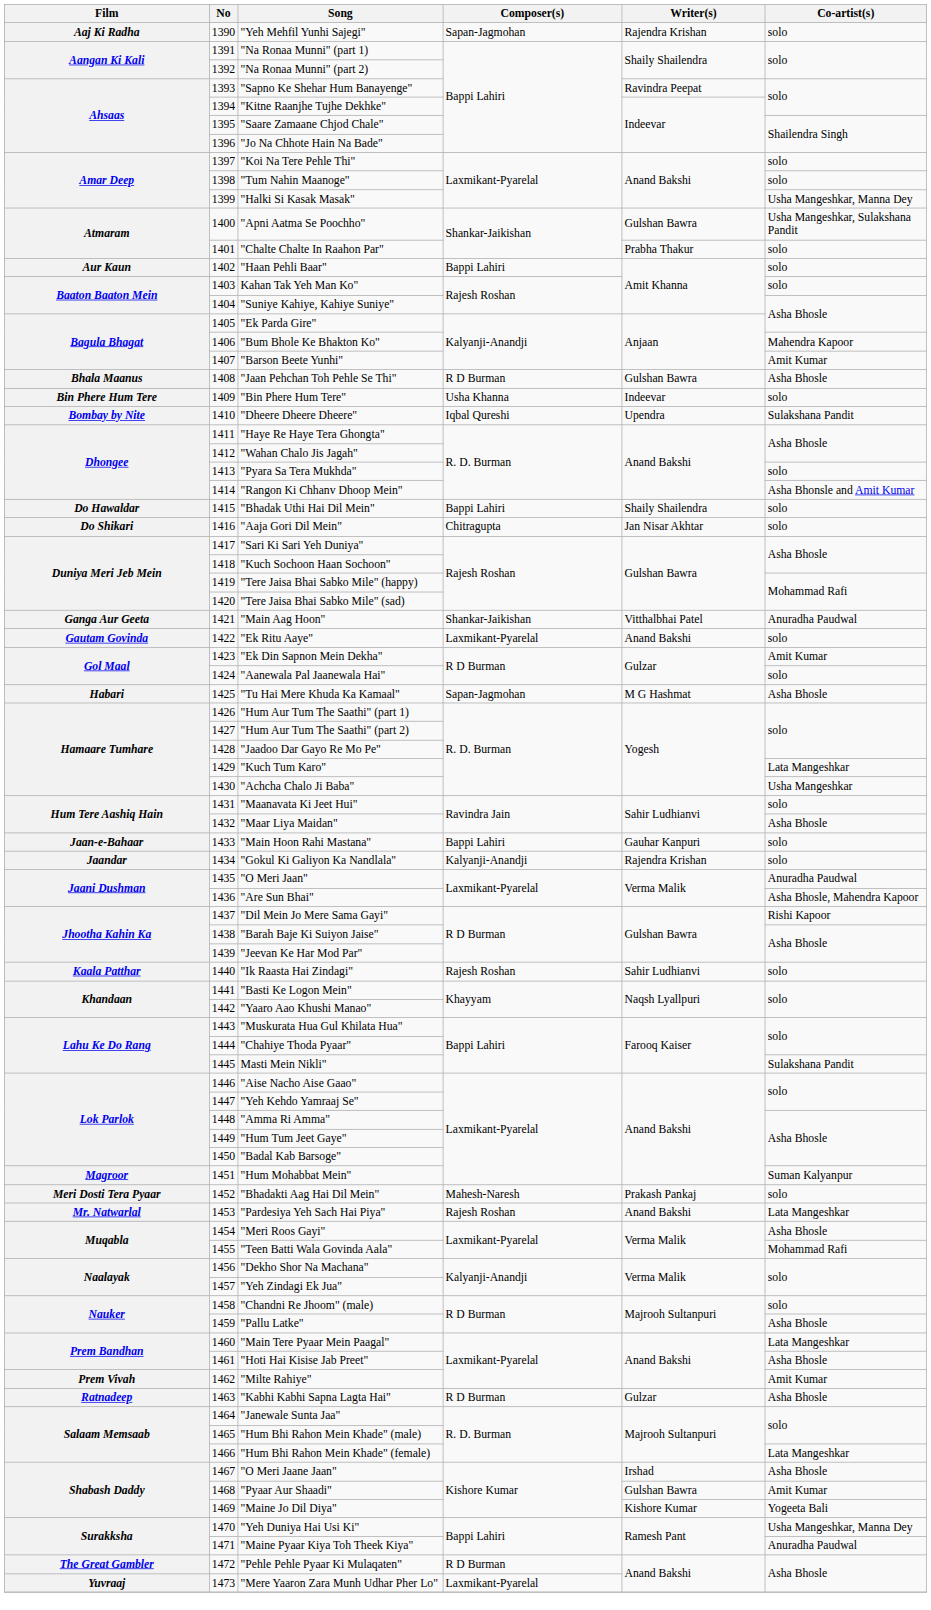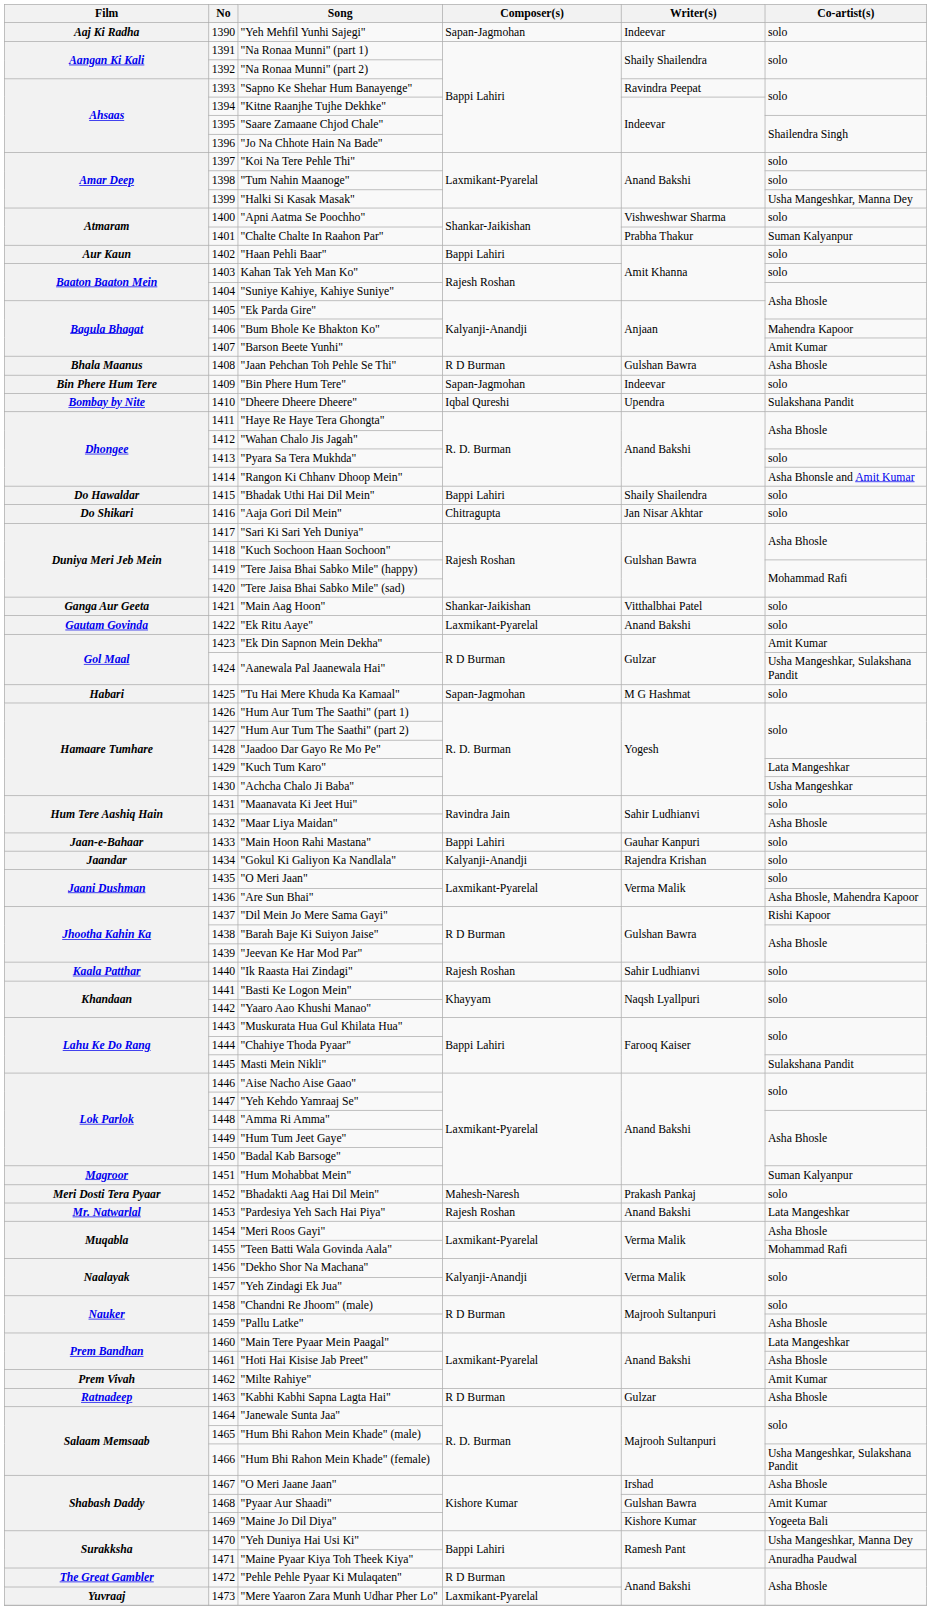(666, 32) Rajendra Krishan -> (645, 32) Indeevar
(661, 224) Gulshan Bawra -> (675, 217) Vishweshwar Sharma
(839, 224) Usha Mangeshkar, Sulakshana Pandit -> (778, 217) solo
(778, 249) solo -> (810, 236) Suman Kalyanpur
(477, 397) Usha Khanna -> (485, 384) Sapan-Jagmohan
(812, 619) Anuradha Paudwal -> (778, 606) solo
(778, 675) solo -> (840, 668) Usha Mangeshkar, Sulakshana Pandit
(797, 693) Asha Bhosle -> (778, 693) solo
(812, 878) Anuradha Paudwal -> (778, 878) solo
(808, 1453) Lata Mangeshkar -> (840, 1459) Usha Mangeshkar, Sulakshana Pandit
